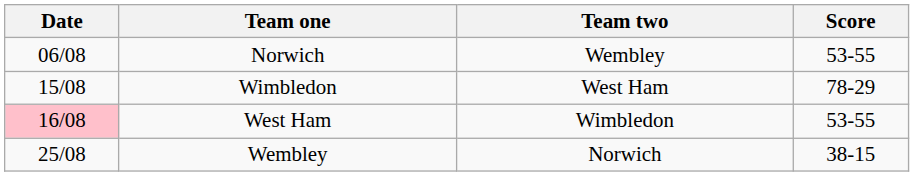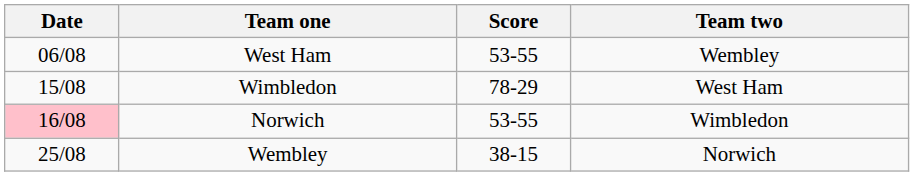columns swapped: (851, 21) <-> (625, 21)
(288, 54) Norwich -> (288, 54) West Ham
(288, 120) West Ham -> (288, 120) Norwich
